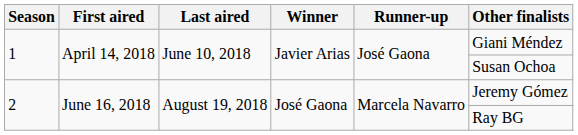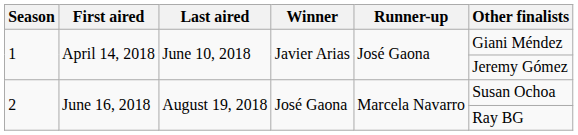(514, 67) Susan Ochoa -> (520, 67) Jeremy Gómez
(520, 92) Jeremy Gómez -> (514, 92) Susan Ochoa
